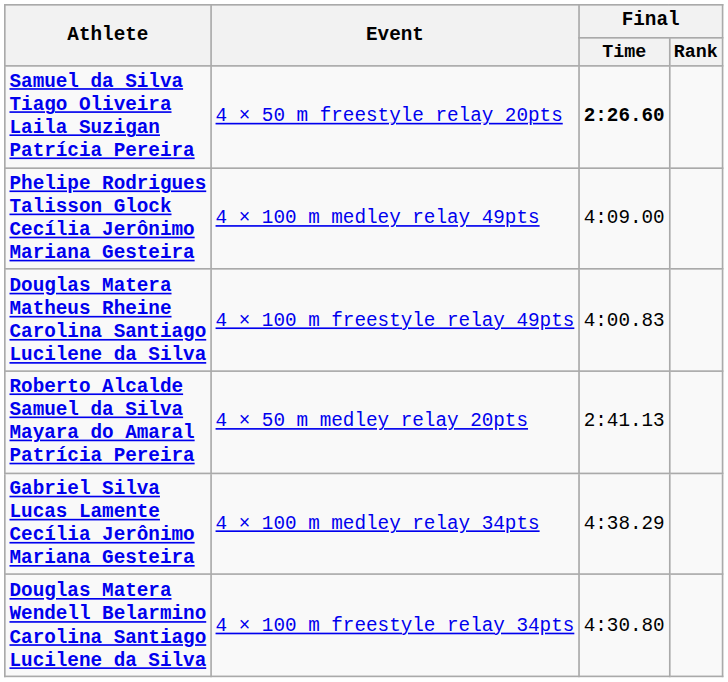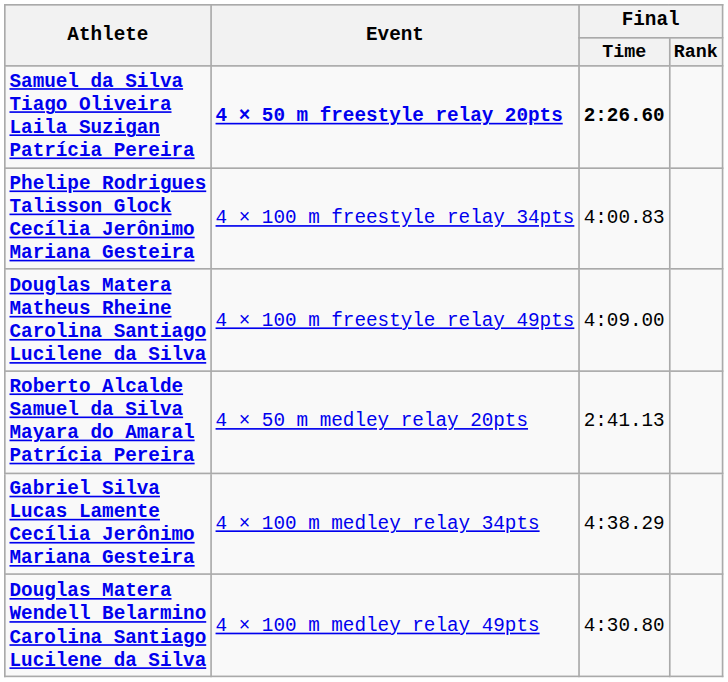(389, 117) normal -> (389, 117) bold
(378, 218) 4 × 100 m medley relay 49pts -> (395, 218) 4 × 100 m freestyle relay 34pts
(624, 218) 4:09.00 -> (624, 218) 4:00.83
(624, 320) 4:00.83 -> (624, 320) 4:09.00
(395, 625) 4 × 100 m freestyle relay 34pts -> (378, 625) 4 × 100 m medley relay 49pts
